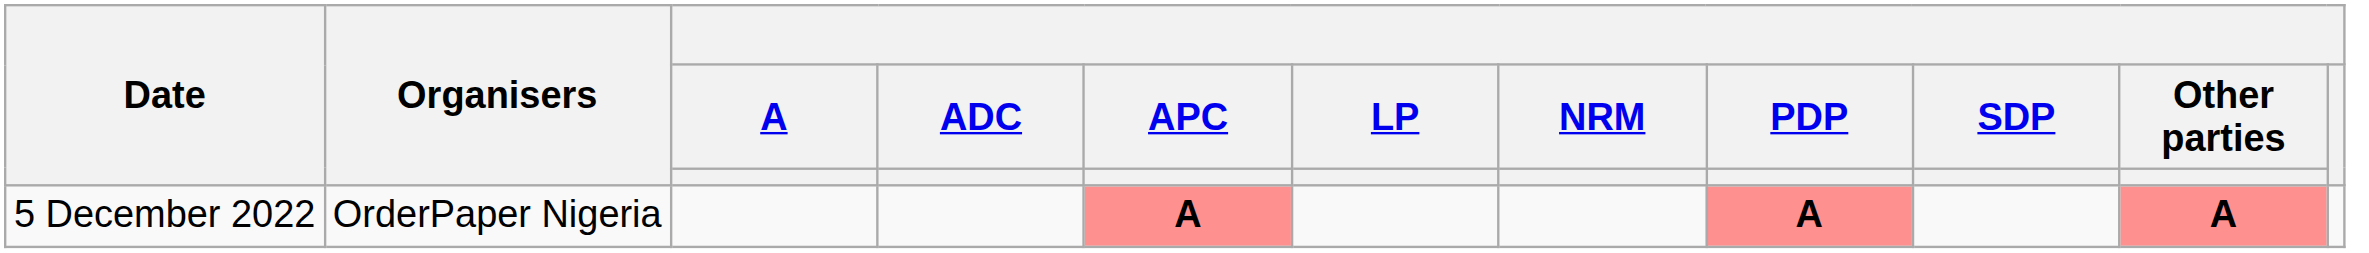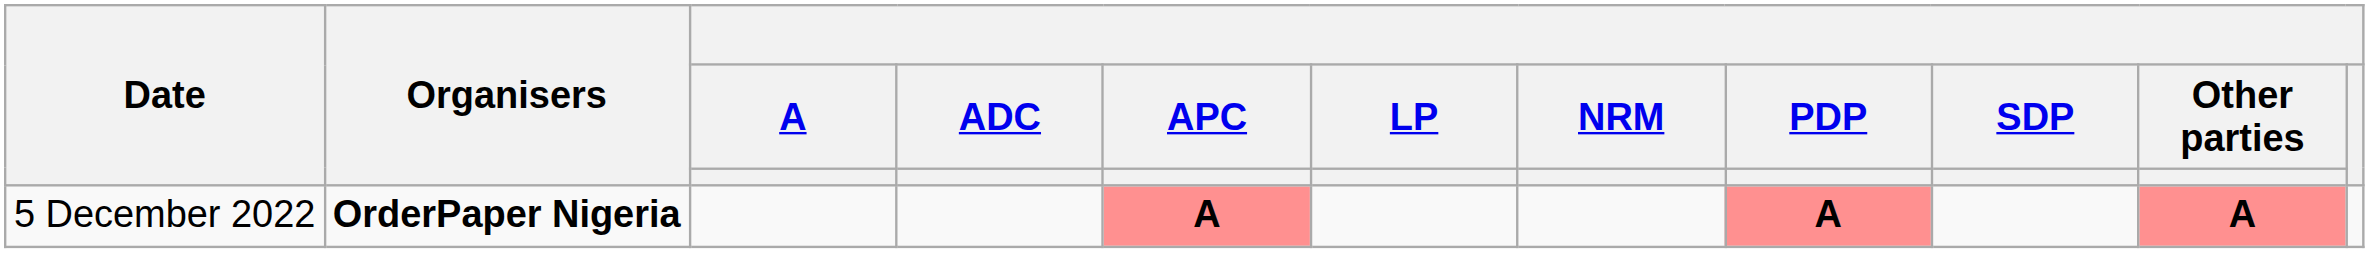(497, 214) normal -> (507, 214) bold
